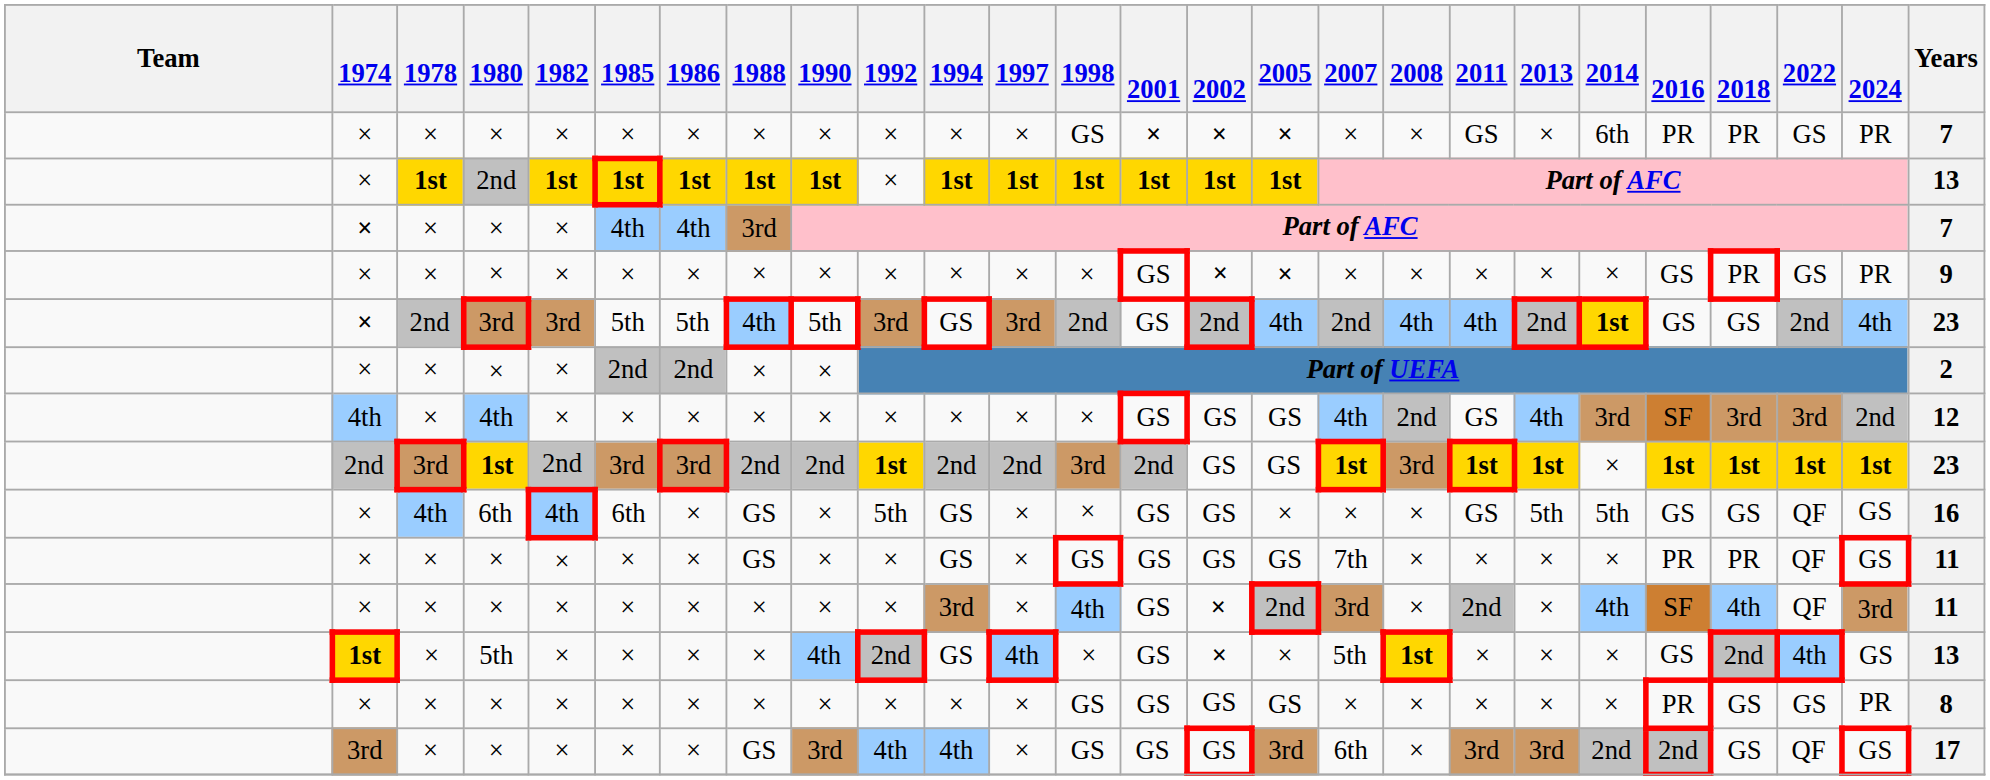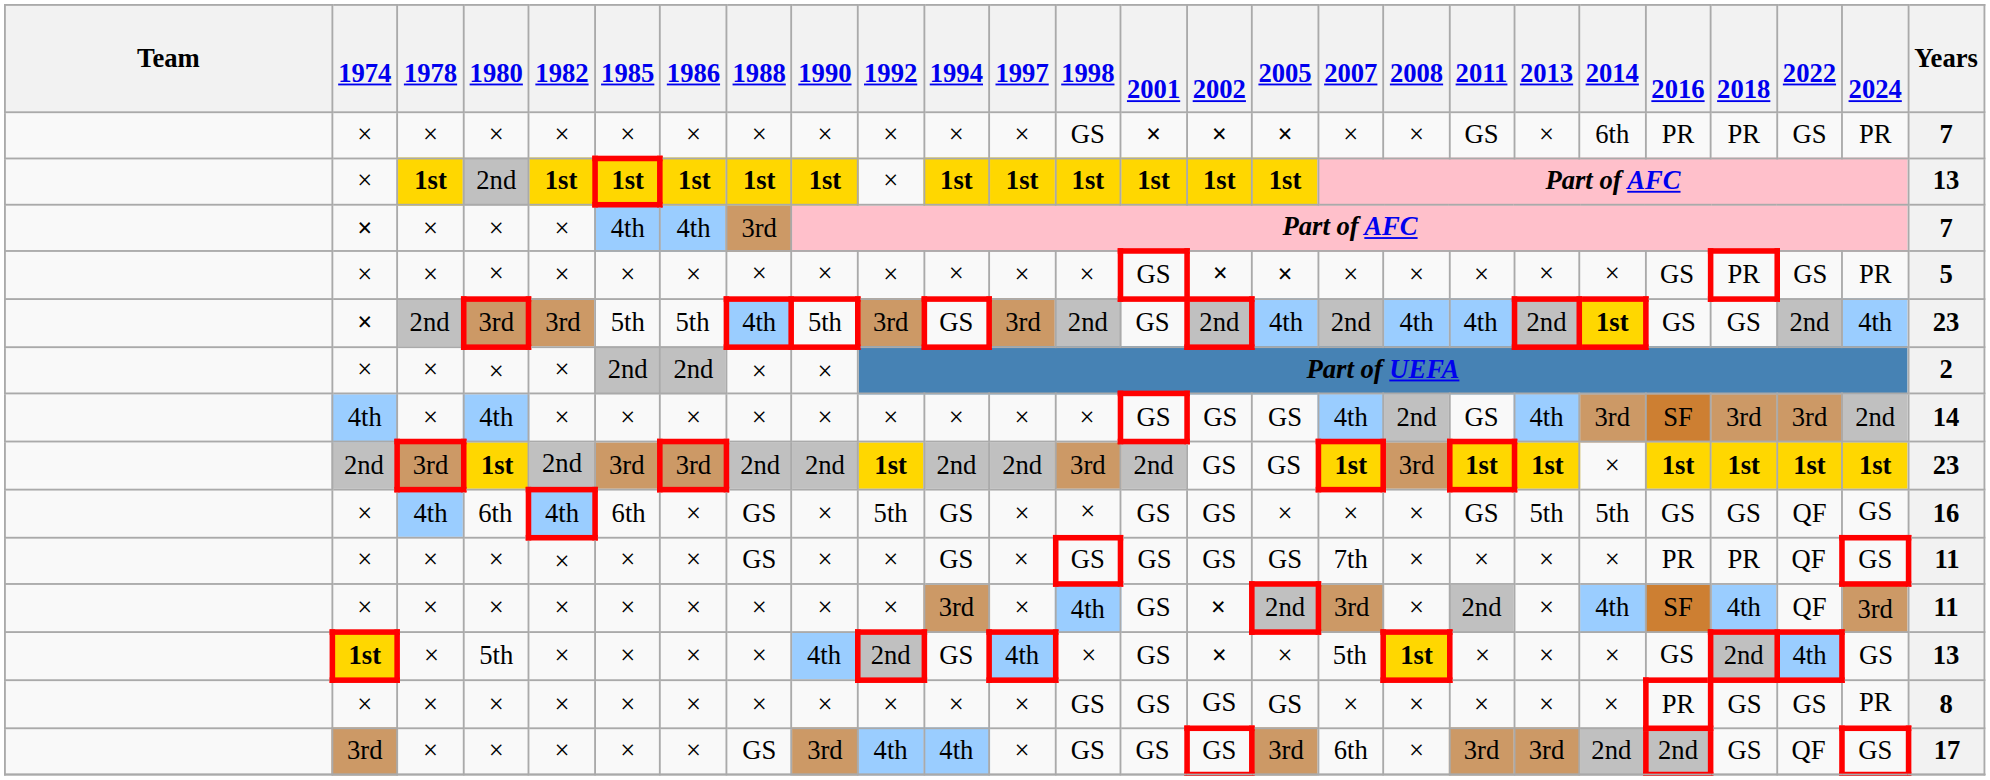(1946, 274) 9 -> (1946, 274) 5
(1946, 417) 12 -> (1946, 417) 14
